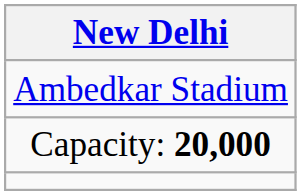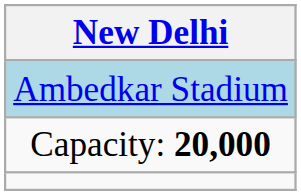(151, 88) no background -> (151, 88) lightblue background
